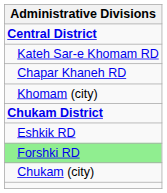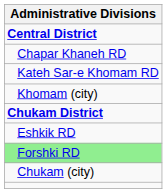(88, 53) Kateh Sar-e Khomam RD -> (72, 53) Chapar Khaneh RD
(72, 73) Chapar Khaneh RD -> (88, 73) Kateh Sar-e Khomam RD
